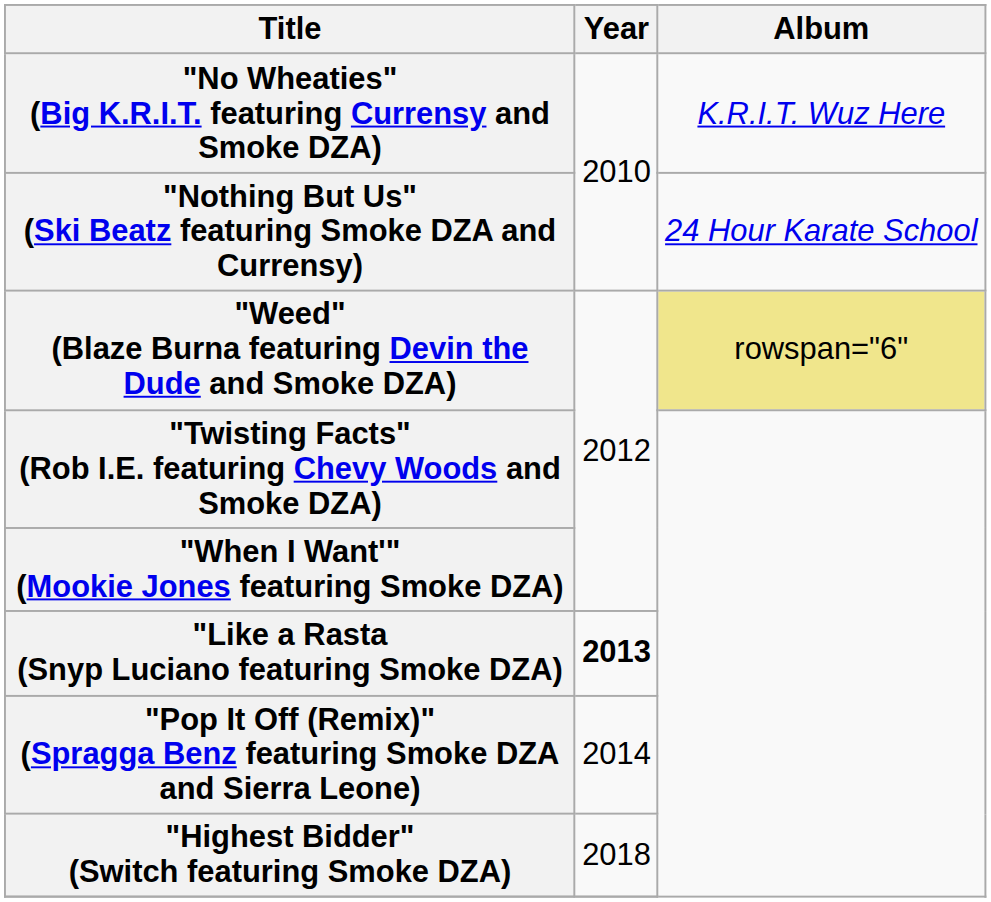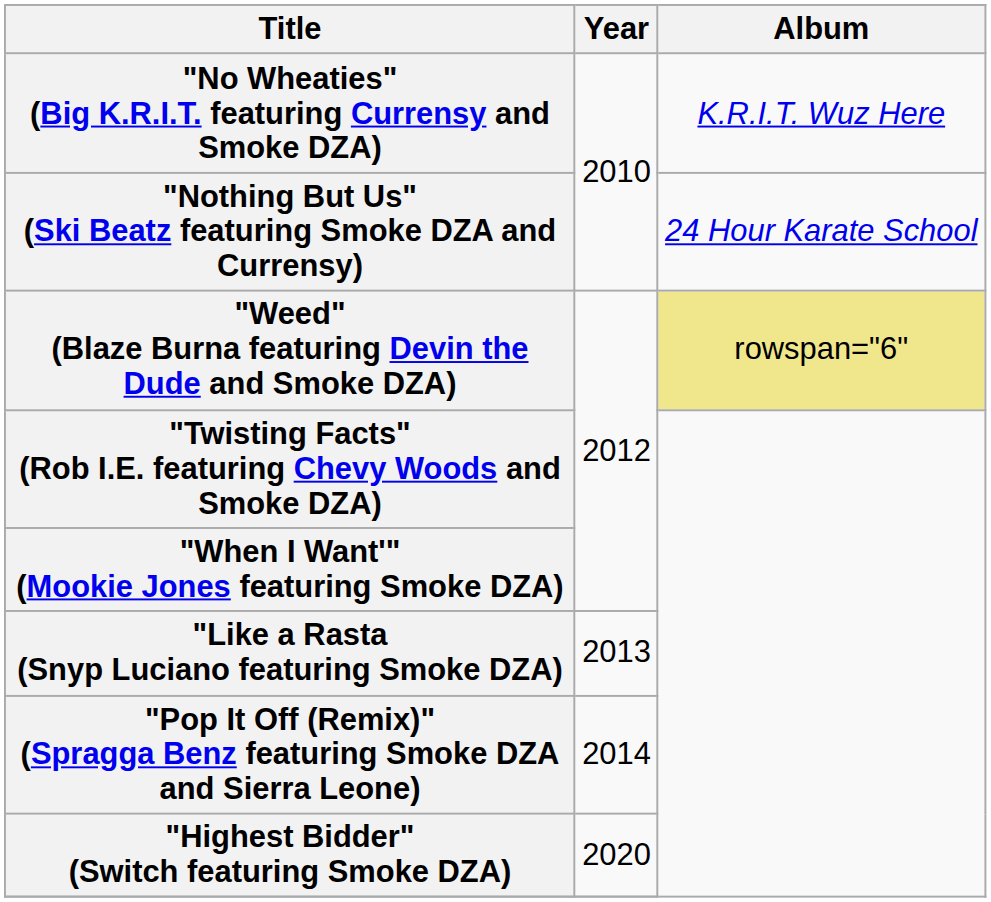(617, 652) bold -> (617, 652) normal
(617, 855) 2018 -> (617, 855) 2020
